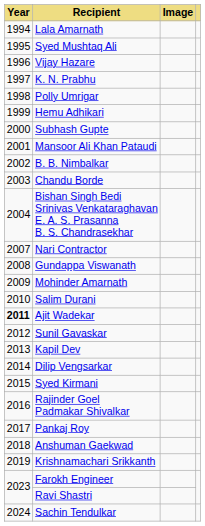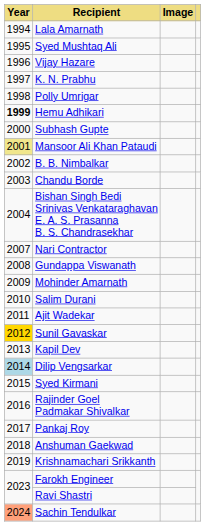(19, 113) normal -> (19, 113) bold
(19, 146) no background -> (19, 146) khaki background
(18, 316) bold -> (18, 316) normal
(19, 333) no background -> (19, 333) gold background
(19, 366) no background -> (19, 366) lightblue background
(19, 512) no background -> (19, 512) lightsalmon background
